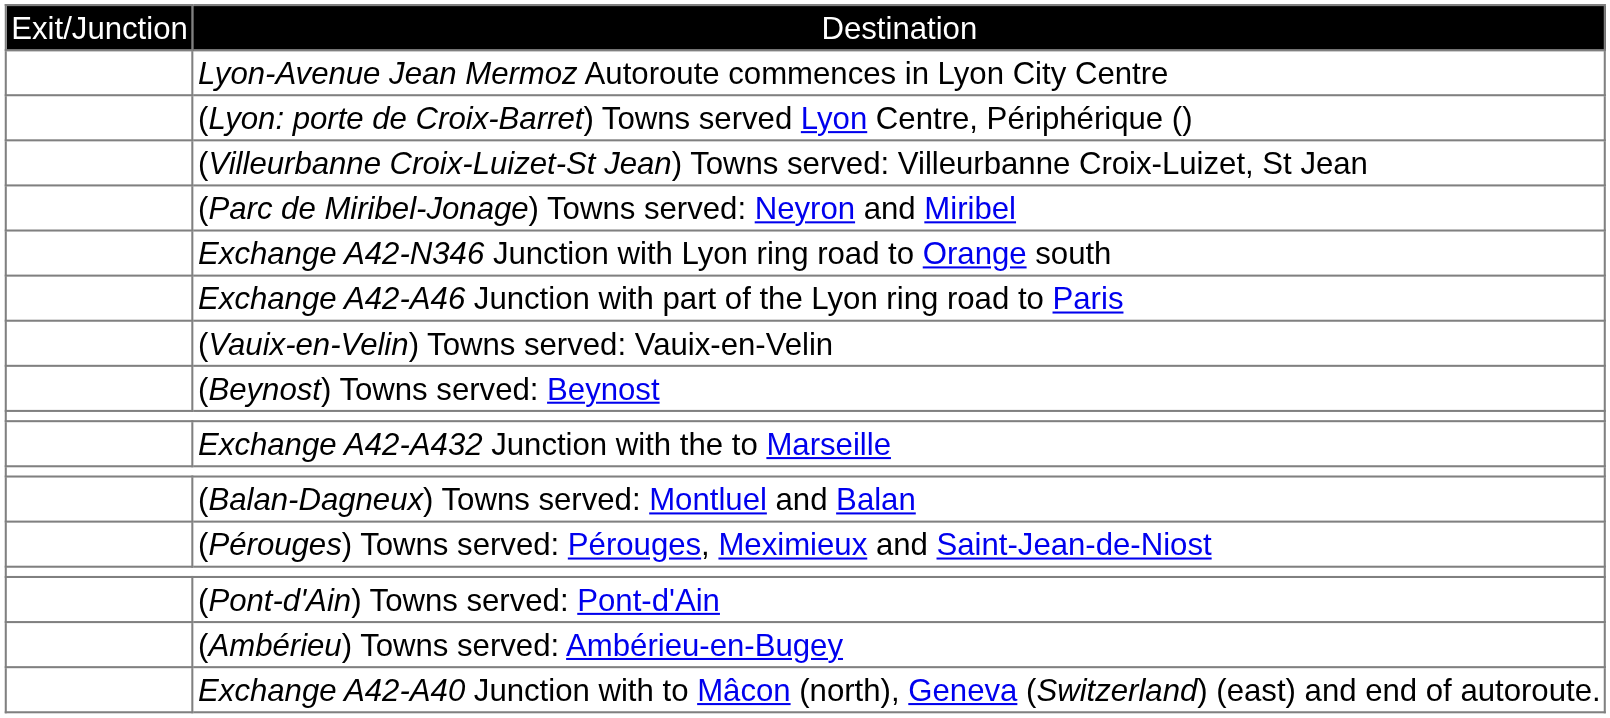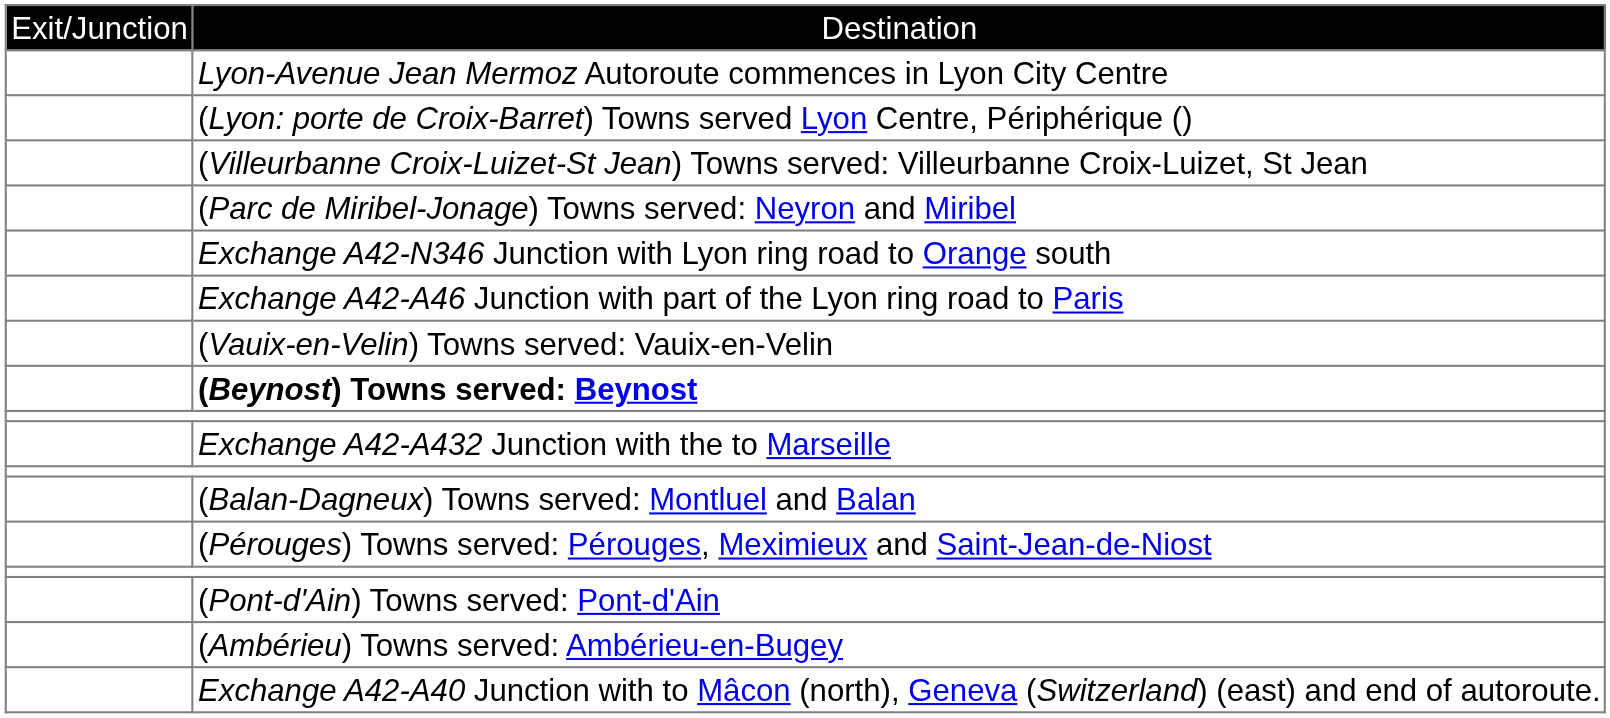(429, 388) normal -> (448, 388) bold
